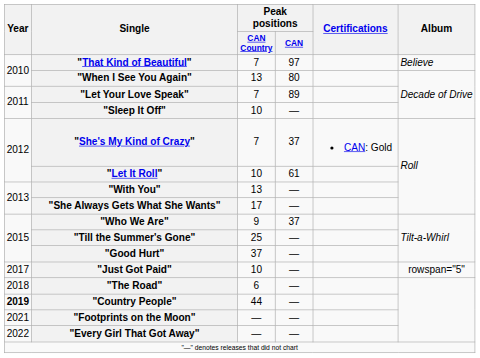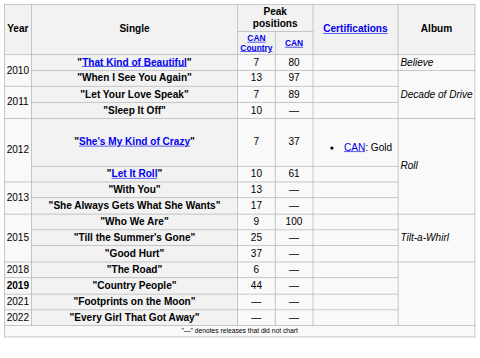(294, 62) 97 -> (294, 62) 80
(294, 78) 80 -> (294, 78) 97
(294, 222) 37 -> (294, 222) 100
- row: (135, 270)
